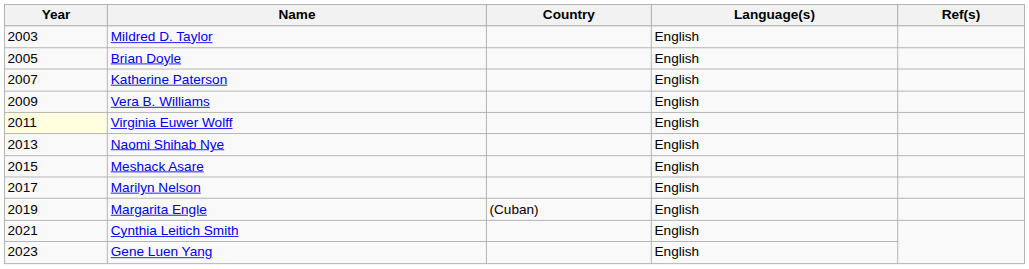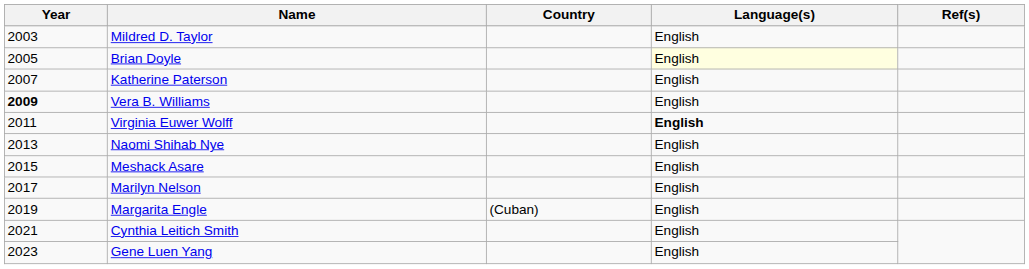(677, 58) no background -> (677, 58) lightyellow background
(23, 101) normal -> (23, 101) bold
(22, 123) lightyellow background -> (22, 123) no background
(677, 123) normal -> (679, 123) bold
